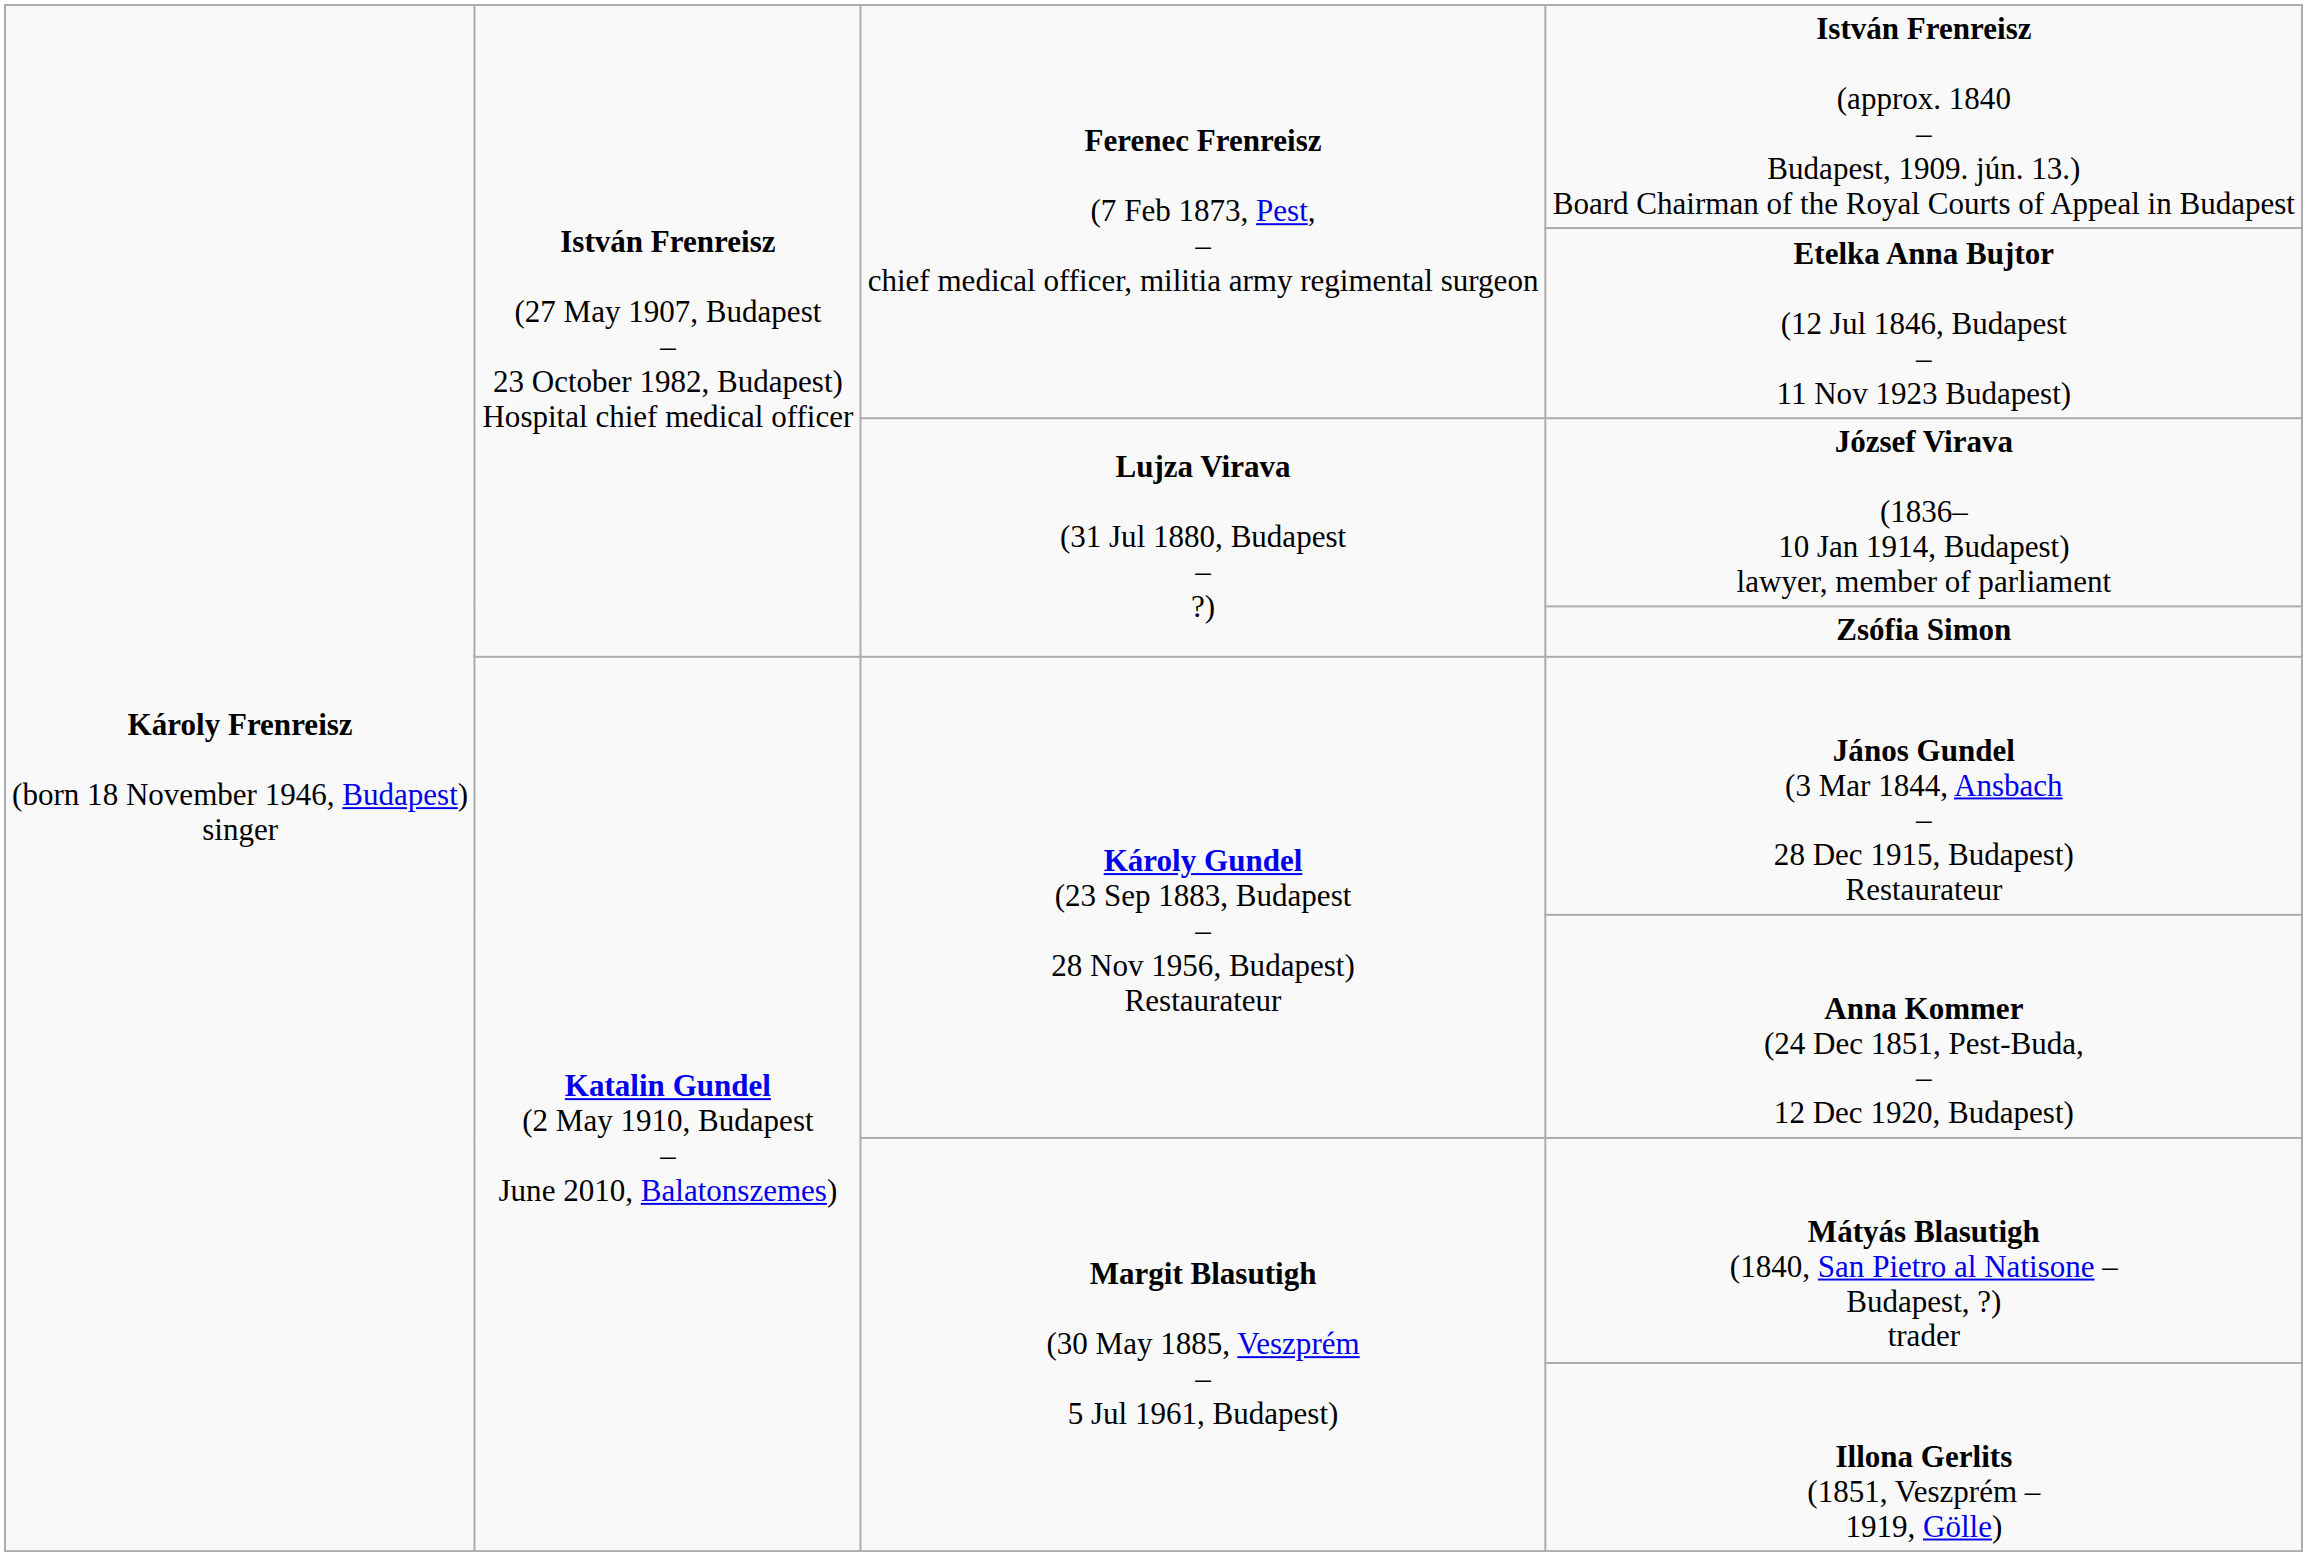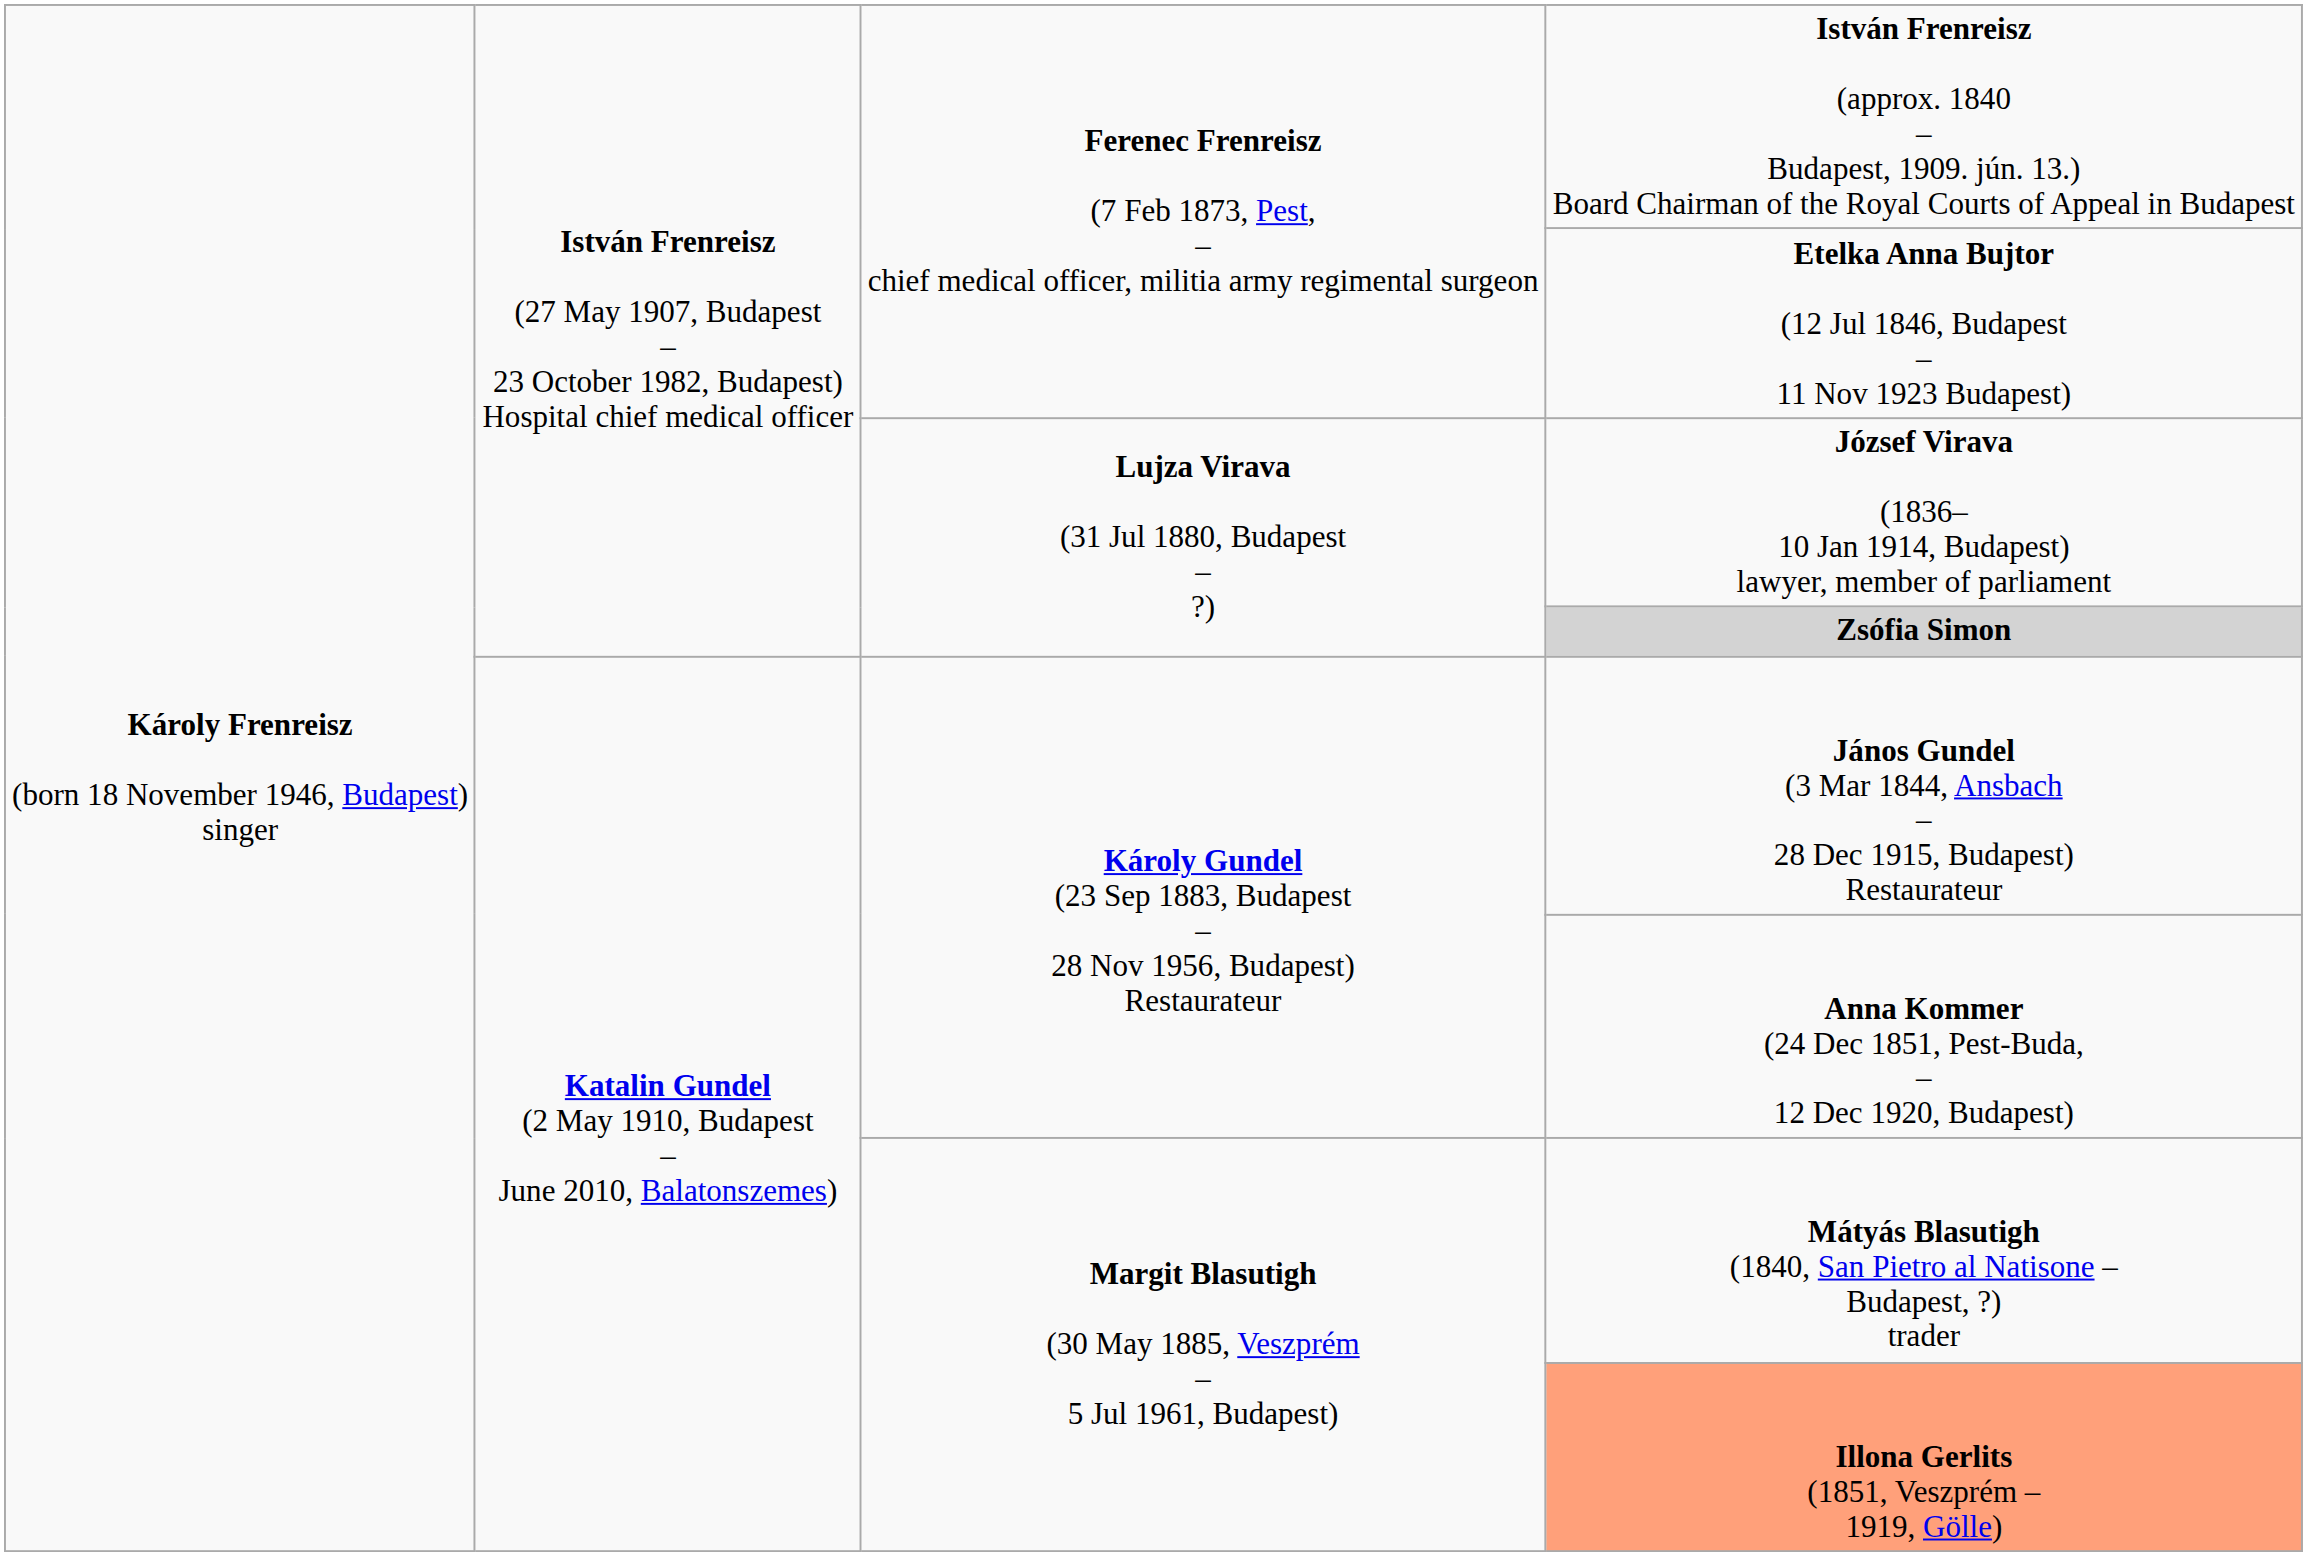(1924, 630) no background -> (1924, 630) lightgrey background
(1924, 1491) no background -> (1924, 1491) lightsalmon background
